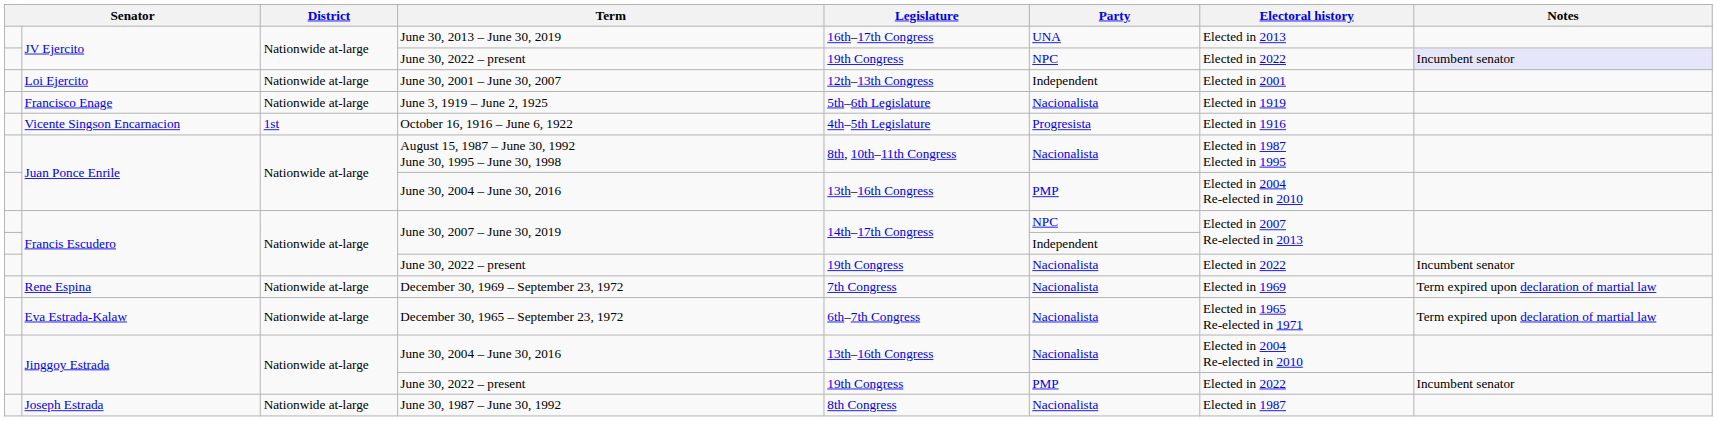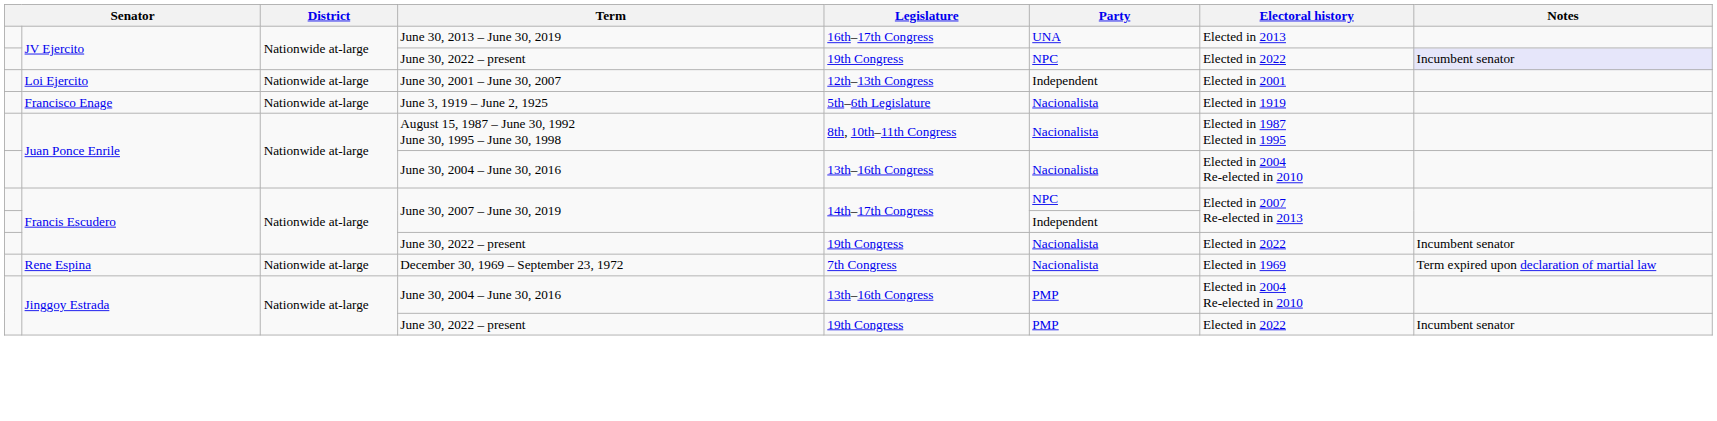- row: (102, 124)
(1045, 191) PMP -> (1065, 169) Nacionalista
- row: (76, 316)
(1065, 353) Nacionalista -> (1045, 294) PMP
- row: (64, 405)
